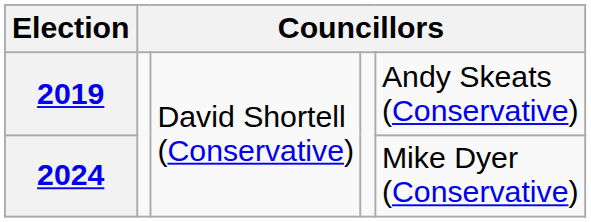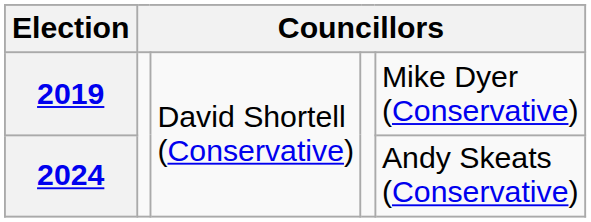(480, 93) Andy Skeats (Conservative) -> (480, 93) Mike Dyer (Conservative)
(480, 175) Mike Dyer (Conservative) -> (480, 175) Andy Skeats (Conservative)
